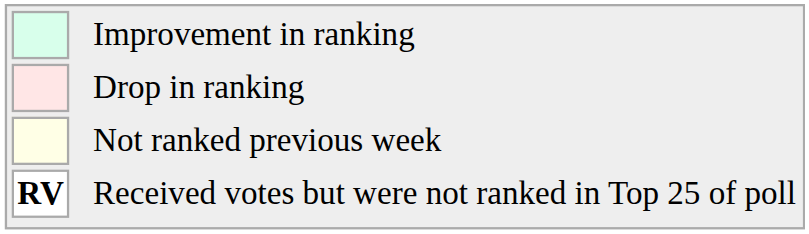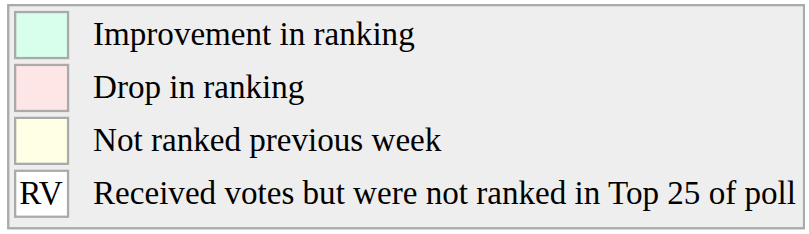(41, 193) bold -> (41, 193) normal
